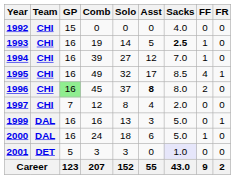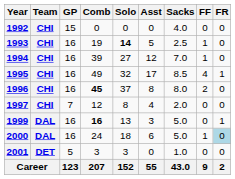(126, 43) normal -> (126, 43) bold
(180, 43) bold -> (180, 43) normal
(70, 89) lightgreen background -> (70, 89) no background
(97, 89) normal -> (97, 89) bold
(151, 89) bold -> (151, 89) normal
(97, 120) normal -> (97, 120) bold
(222, 136) no background -> (222, 136) lightblue background
(180, 151) lavender background -> (180, 151) no background
